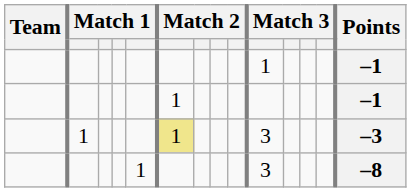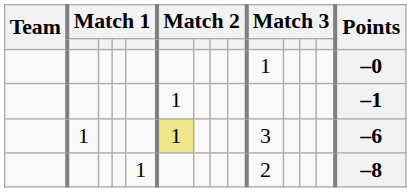(371, 66) –1 -> (371, 66) –0
(371, 135) –3 -> (371, 135) –6
(266, 169) 3 -> (266, 169) 2
